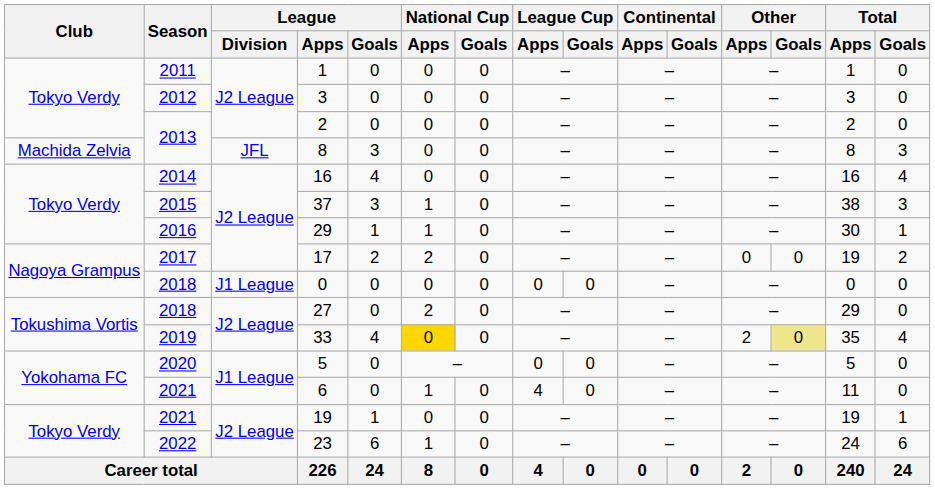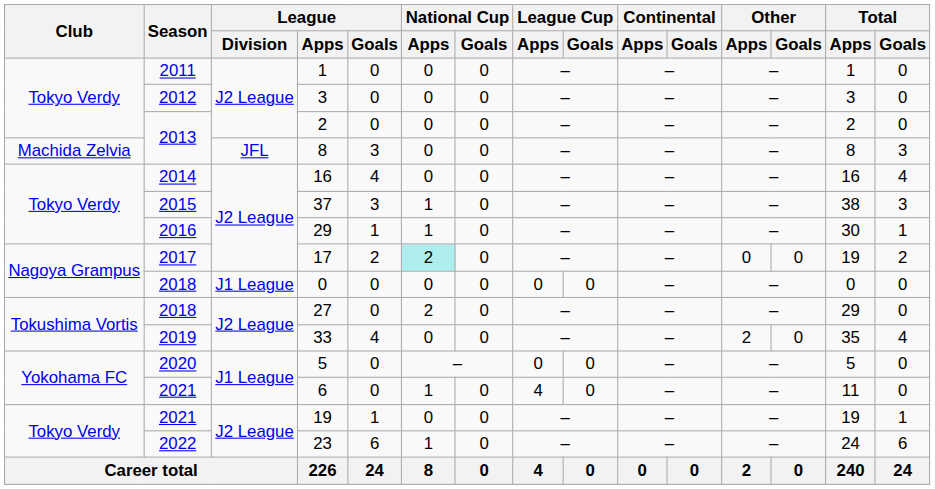(428, 257) no background -> (428, 257) paleturquoise background
(428, 337) gold background -> (428, 337) no background
(799, 337) khaki background -> (799, 337) no background
